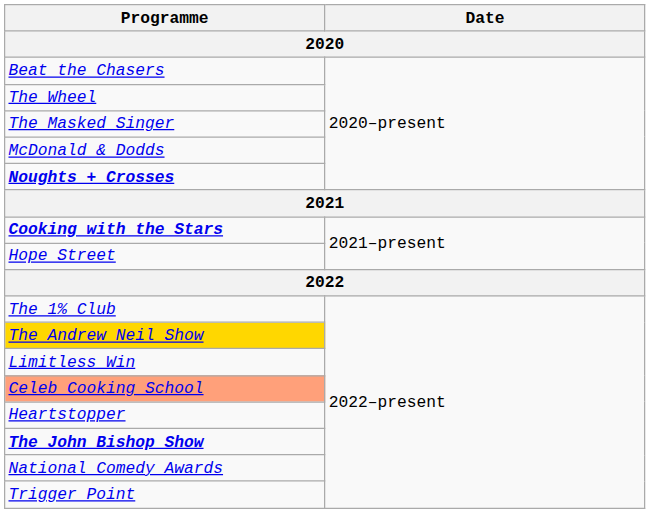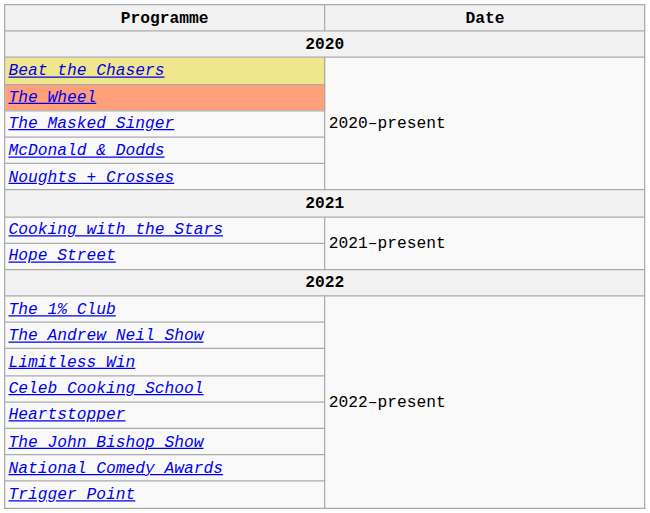(87, 71) no background -> (87, 71) khaki background
(52, 97) no background -> (52, 97) lightsalmon background
(91, 177) bold -> (91, 177) normal
(116, 230) bold -> (116, 230) normal
(106, 336) gold background -> (106, 336) no background
(106, 389) lightsalmon background -> (106, 389) no background
(106, 442) bold -> (106, 442) normal
